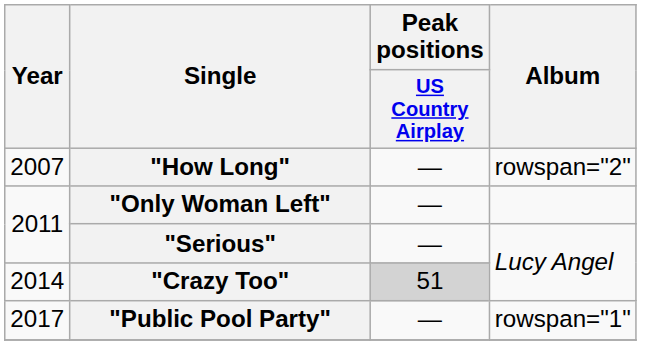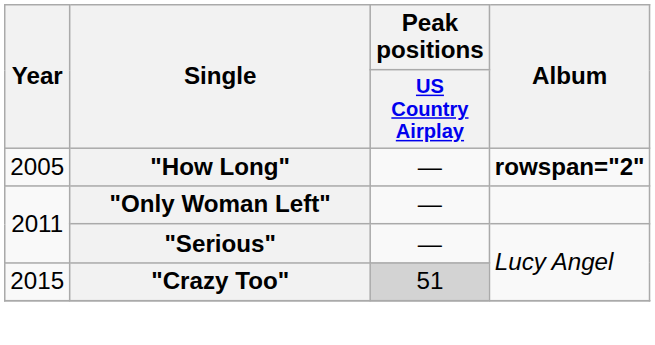(37, 166) 2007 -> (37, 166) 2005
(563, 166) normal -> (570, 166) bold
(37, 281) 2014 -> (37, 281) 2015
- row: (220, 319)
